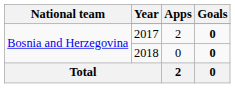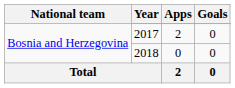(212, 33) bold -> (212, 33) normal
(212, 53) bold -> (212, 53) normal
